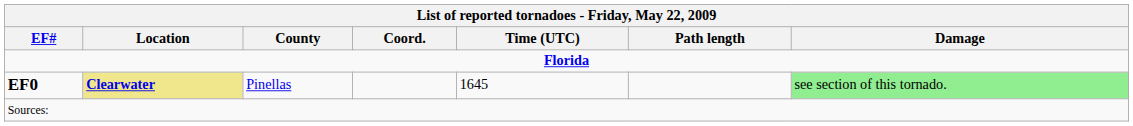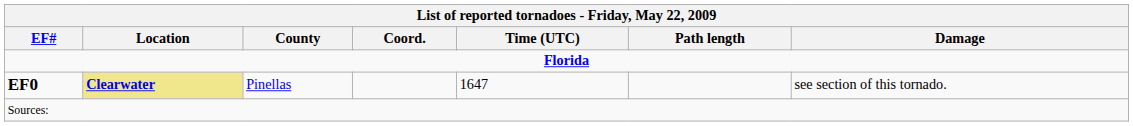(474, 85) 1645 -> (474, 85) 1647
(871, 85) lightgreen background -> (871, 85) no background
